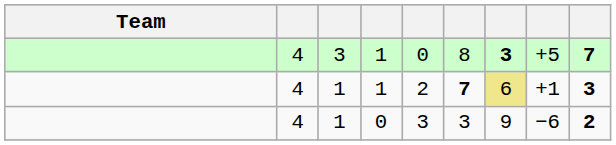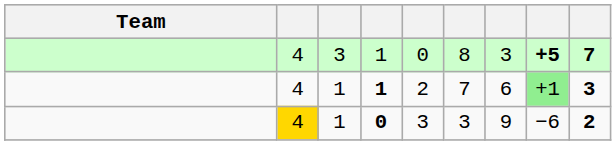(506, 55) bold -> (506, 55) normal
(548, 55) normal -> (548, 55) bold
(381, 89) normal -> (381, 89) bold
(464, 89) bold -> (464, 89) normal
(506, 89) khaki background -> (506, 89) no background
(548, 89) no background -> (548, 89) lightgreen background
(298, 123) no background -> (298, 123) gold background
(381, 123) normal -> (381, 123) bold
